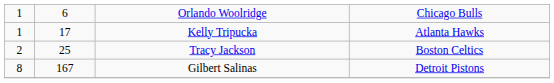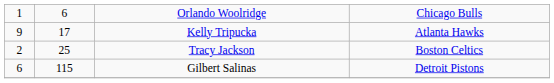(19, 31) 1 -> (19, 31) 9
(19, 68) 8 -> (19, 68) 6
(65, 68) 167 -> (64, 68) 115
